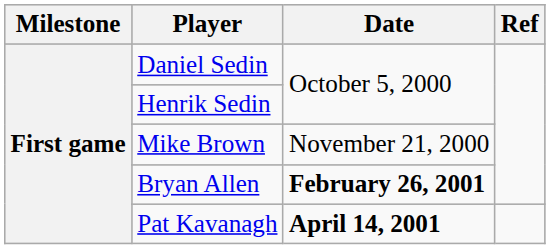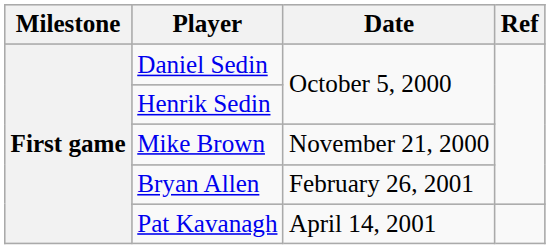(387, 183) bold -> (381, 183) normal
(365, 223) bold -> (363, 223) normal
